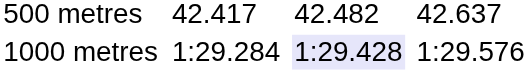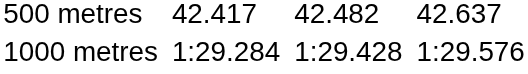(348, 51) lavender background -> (348, 51) no background
